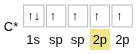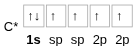(33, 39) normal -> (34, 39) bold
(100, 39) khaki background -> (100, 39) no background
